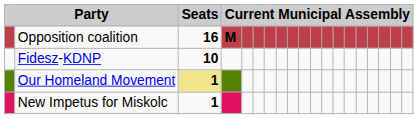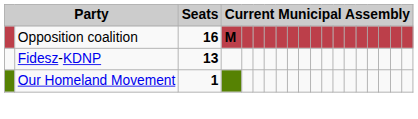(211, 59) 10 -> (211, 59) 13
(215, 80) khaki background -> (215, 80) no background
- row: (93, 102)
